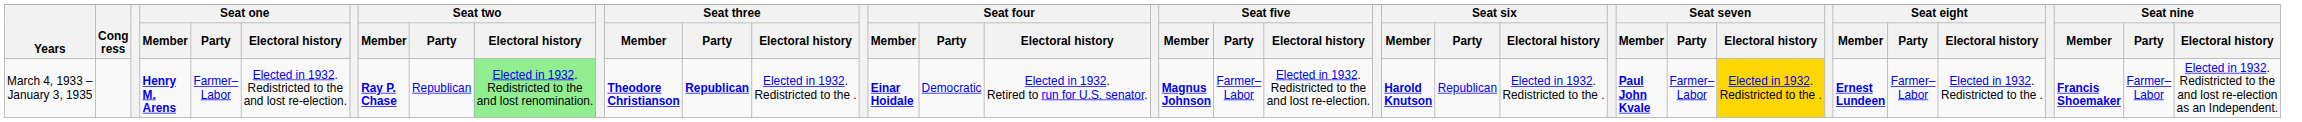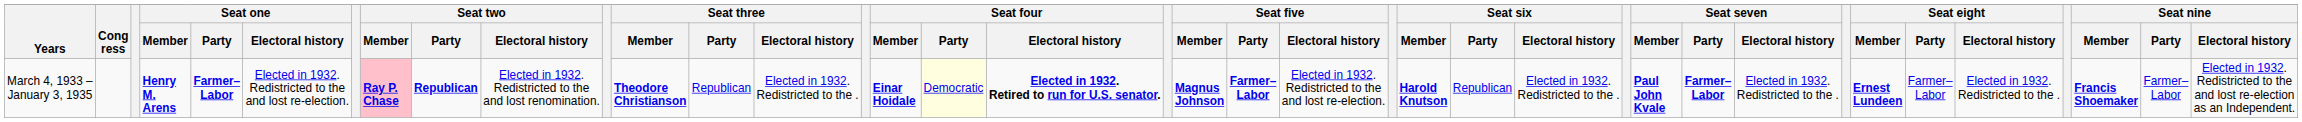(216, 88) normal -> (217, 88) bold
(379, 94) no background -> (381, 94) pink background
(442, 88) normal -> (446, 88) bold
(535, 88) lightgreen background -> (542, 88) no background
(717, 88) bold -> (721, 88) normal
(952, 88) no background -> (954, 88) lightyellow background
(1067, 88) normal -> (1075, 88) bold
(1239, 88) normal -> (1253, 88) bold
(1692, 88) normal -> (1708, 88) bold
(1771, 88) gold background -> (1788, 88) no background
